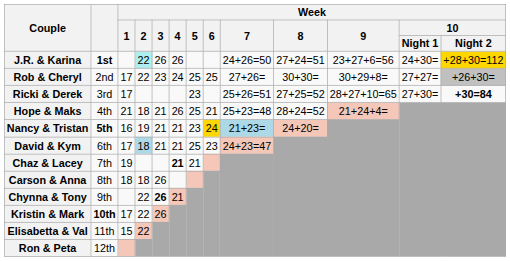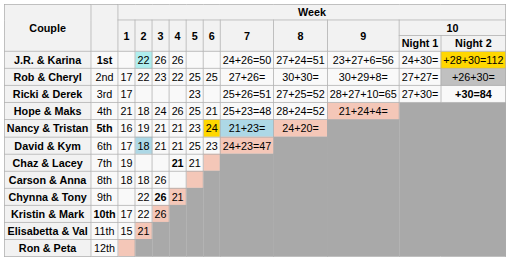(178, 77) 24 -> (178, 77) 22
(161, 111) 21 -> (161, 111) 24
(144, 231) 22 -> (144, 231) 21
